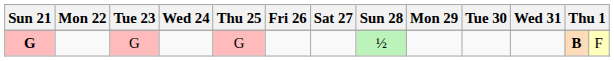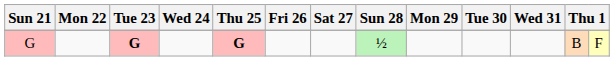(30, 43) bold -> (30, 43) normal
(134, 43) normal -> (134, 43) bold
(239, 43) normal -> (239, 43) bold
(576, 43) bold -> (576, 43) normal
